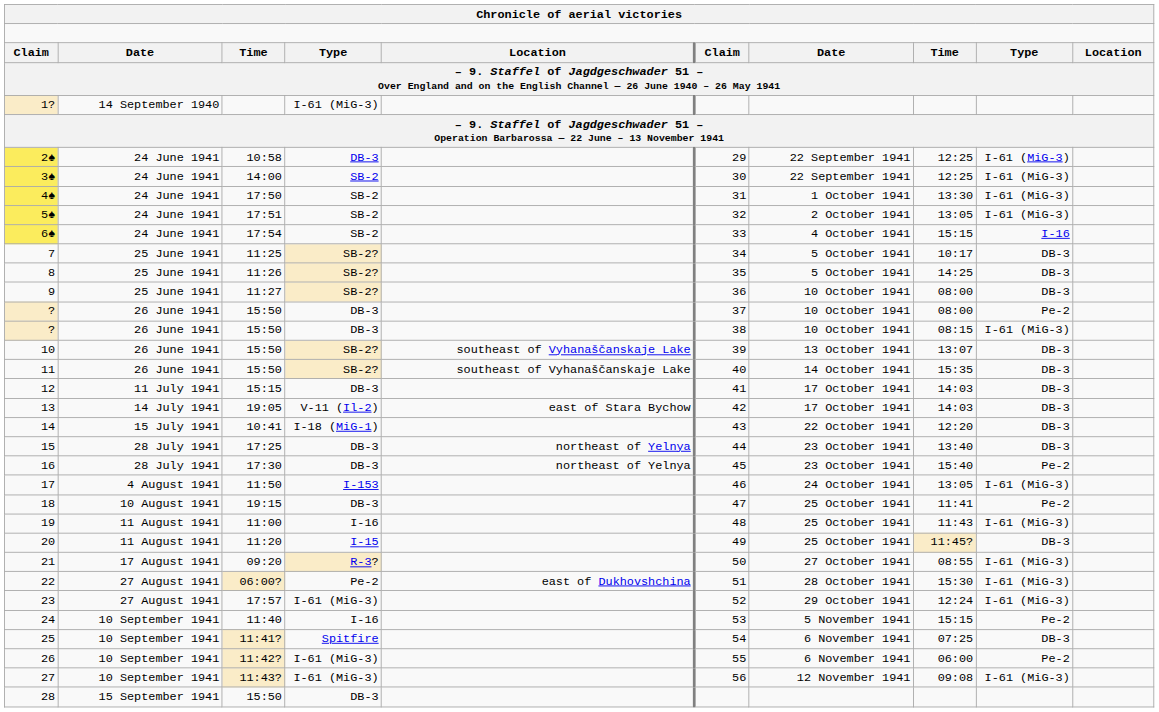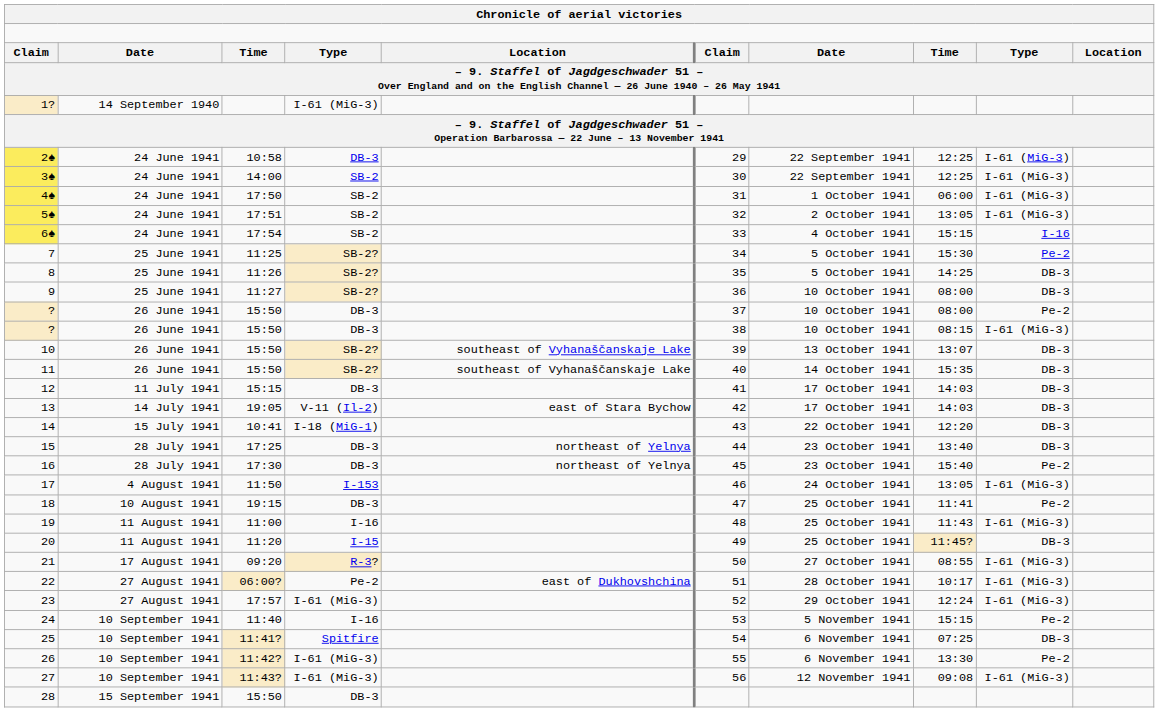(955, 196) 13:30 -> (955, 196) 06:00
(955, 253) 10:17 -> (955, 253) 15:30
(1056, 253) DB-3 -> (1056, 253) Pe-2
(955, 581) 15:30 -> (955, 581) 10:17
(955, 658) 06:00 -> (955, 658) 13:30
